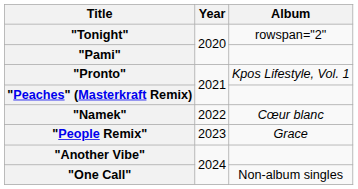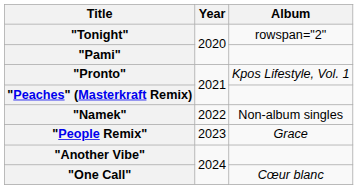(291, 114) Cœur blanc -> (291, 114) Non-album singles
(291, 174) Non-album singles -> (291, 174) Cœur blanc
